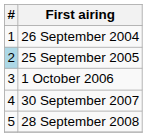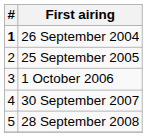(11, 36) normal -> (11, 36) bold
(11, 57) lightblue background -> (11, 57) no background
